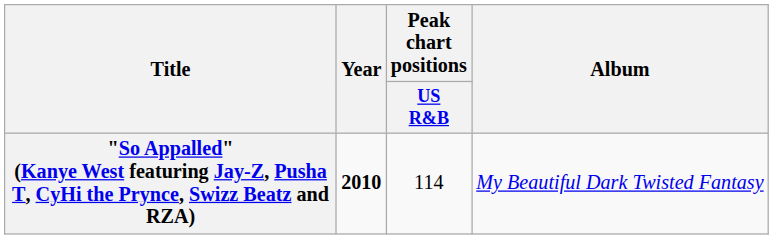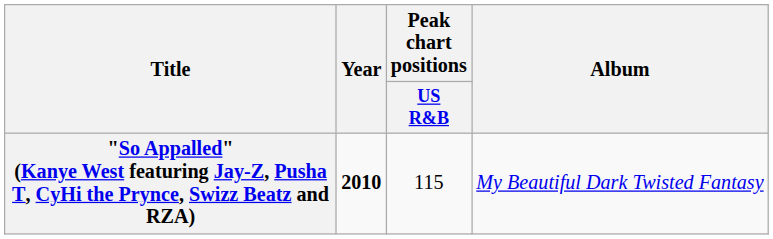(429, 183) 114 -> (429, 183) 115
